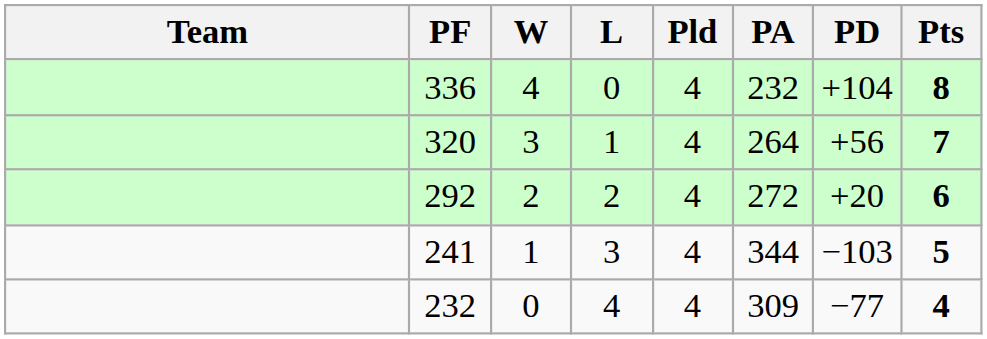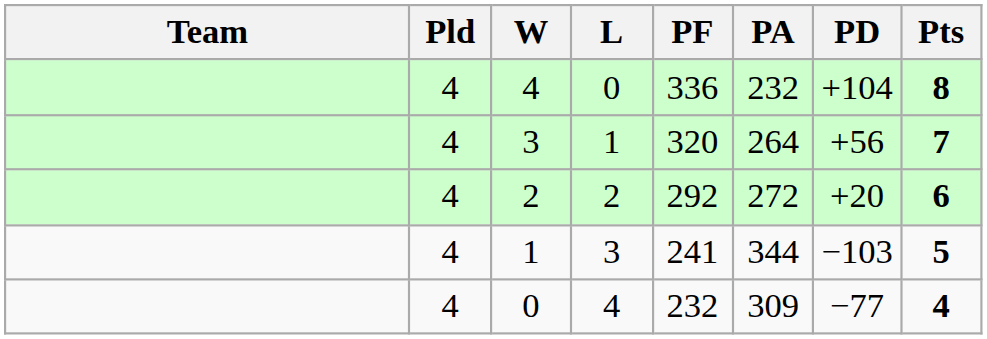columns swapped: (692, 31) <-> (450, 31)
